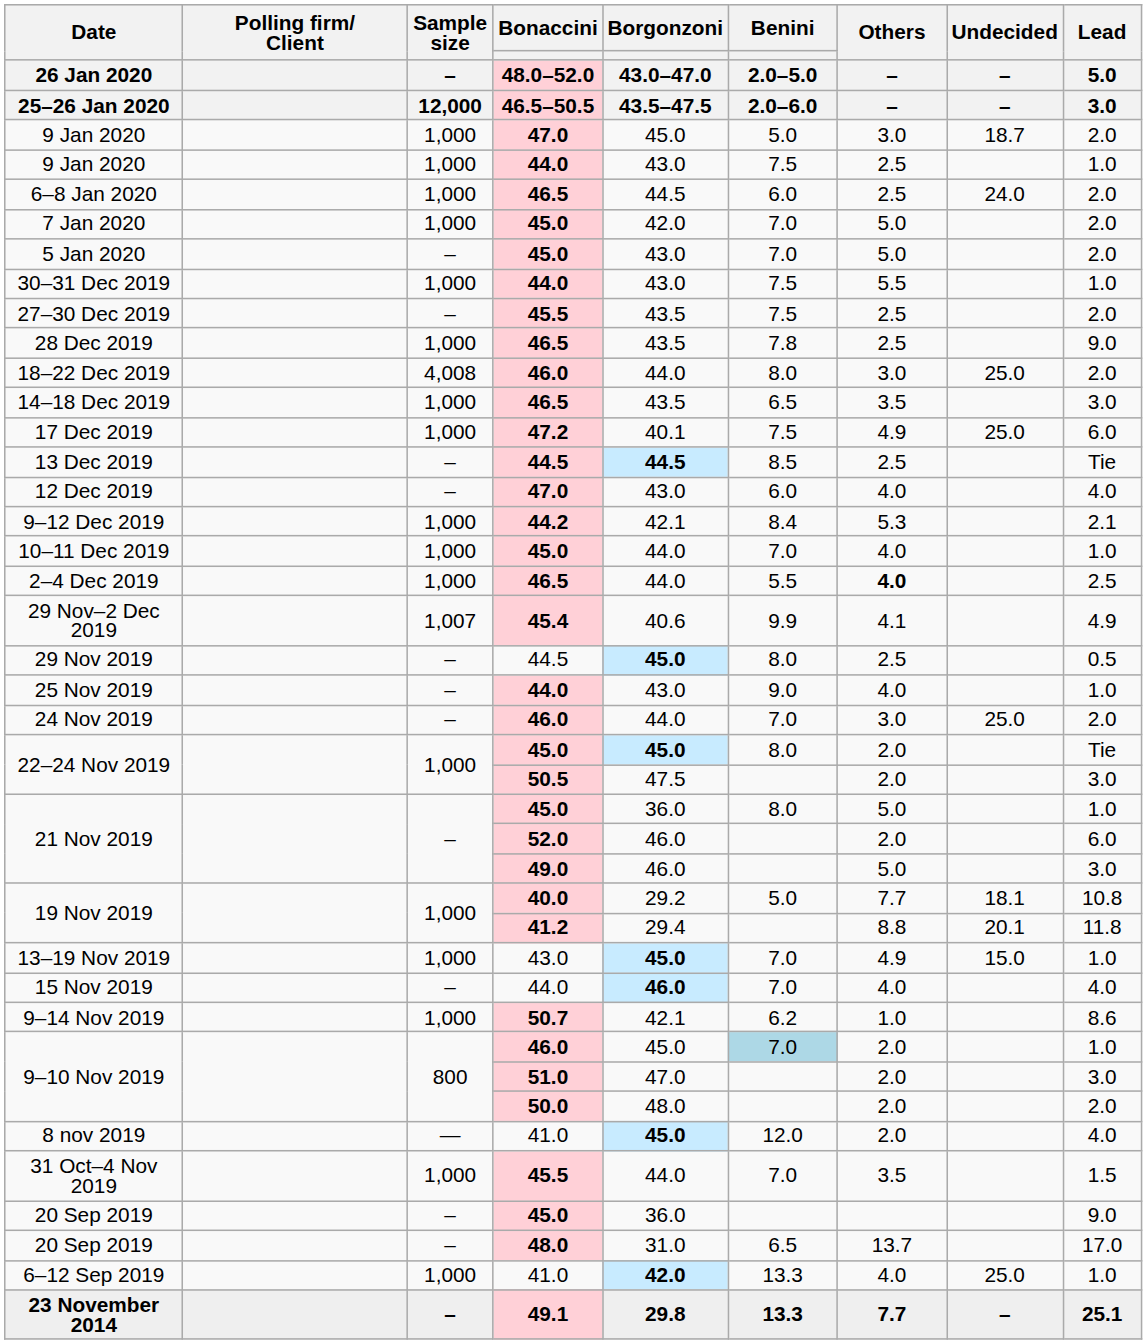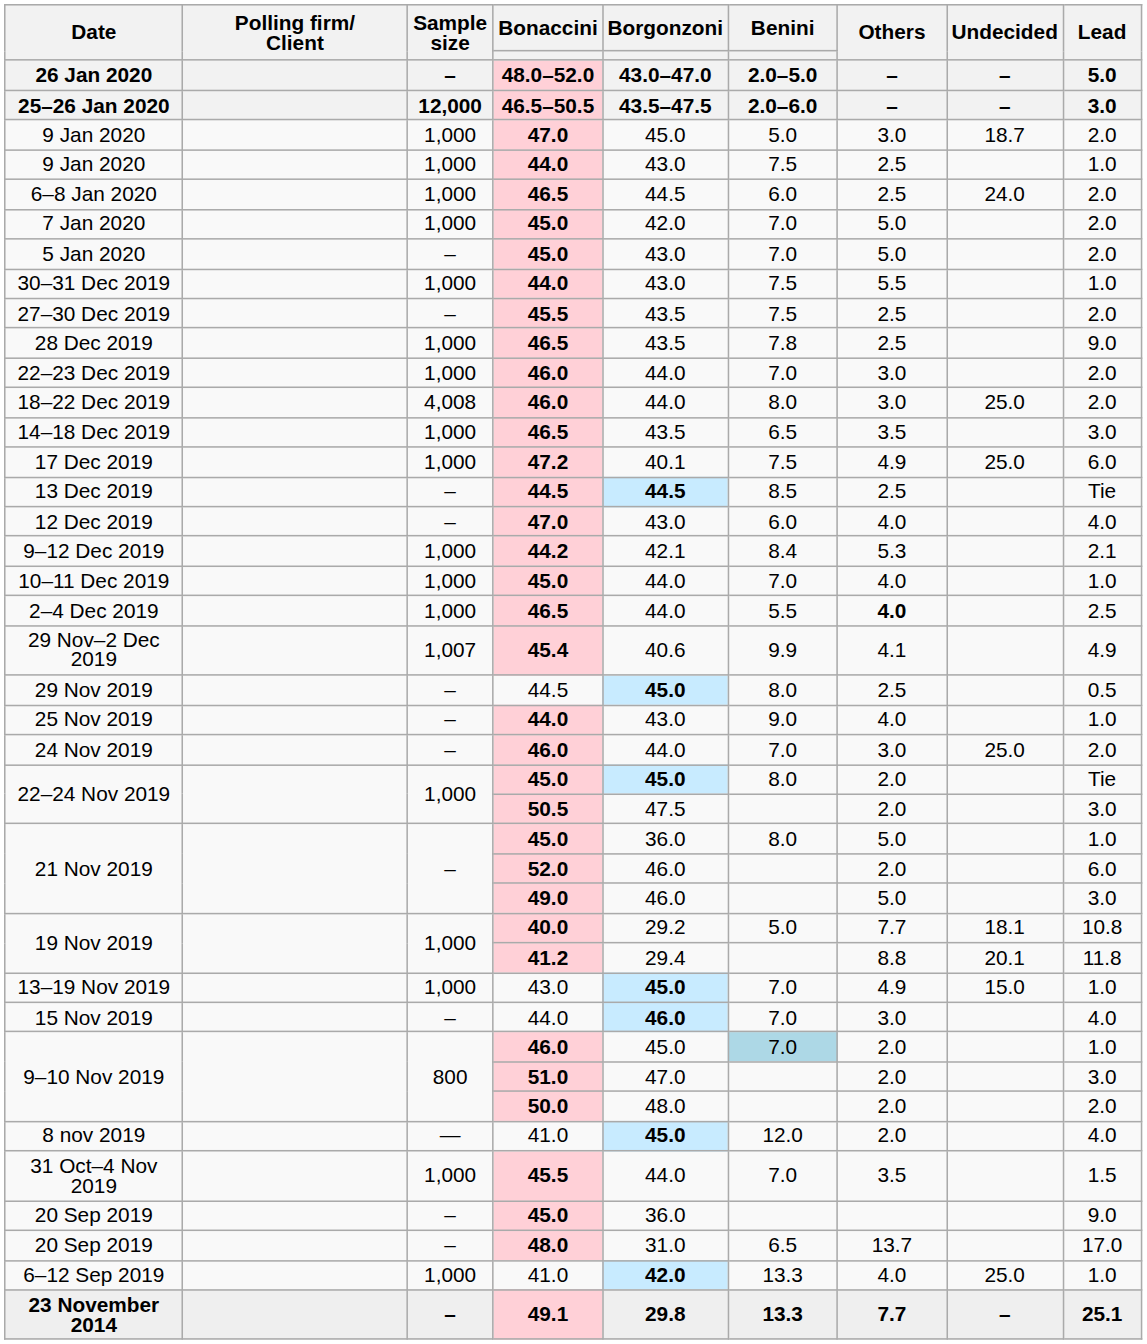+ row: (94, 372)
(892, 987) 4.0 -> (892, 1017) 3.0
- row: (94, 1017)
